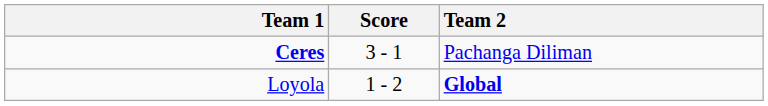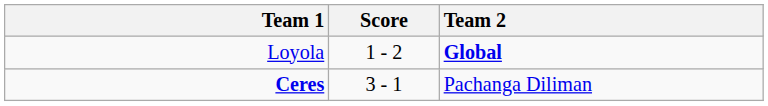rows swapped: (296, 84) <-> (300, 52)
